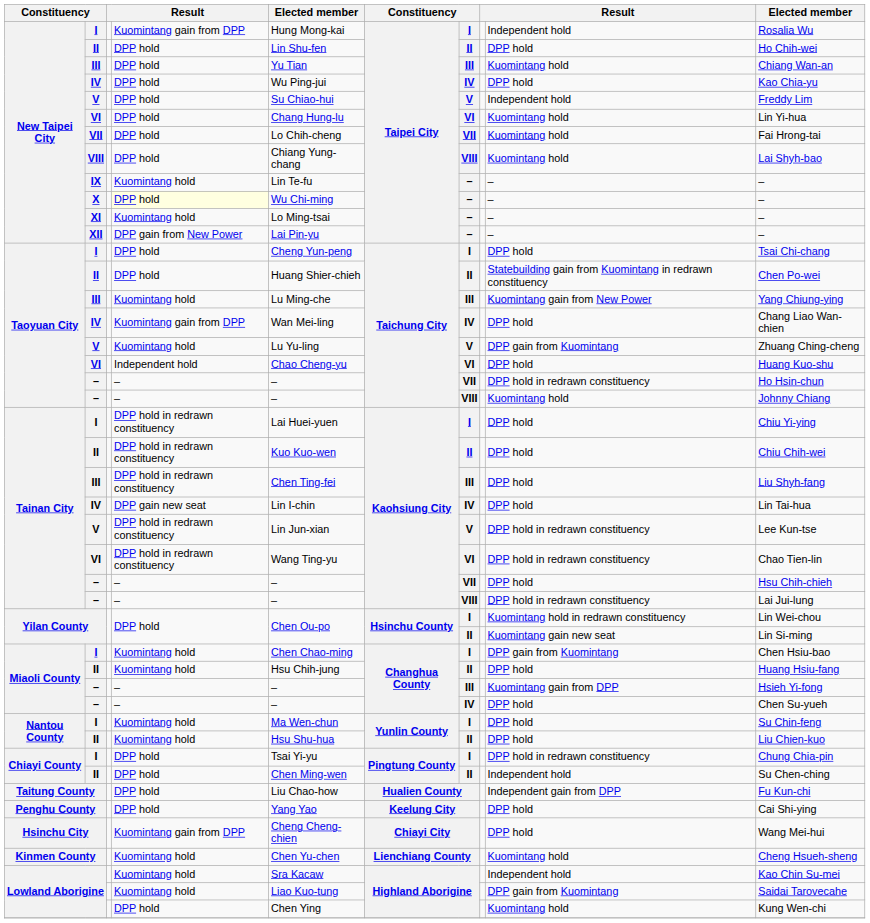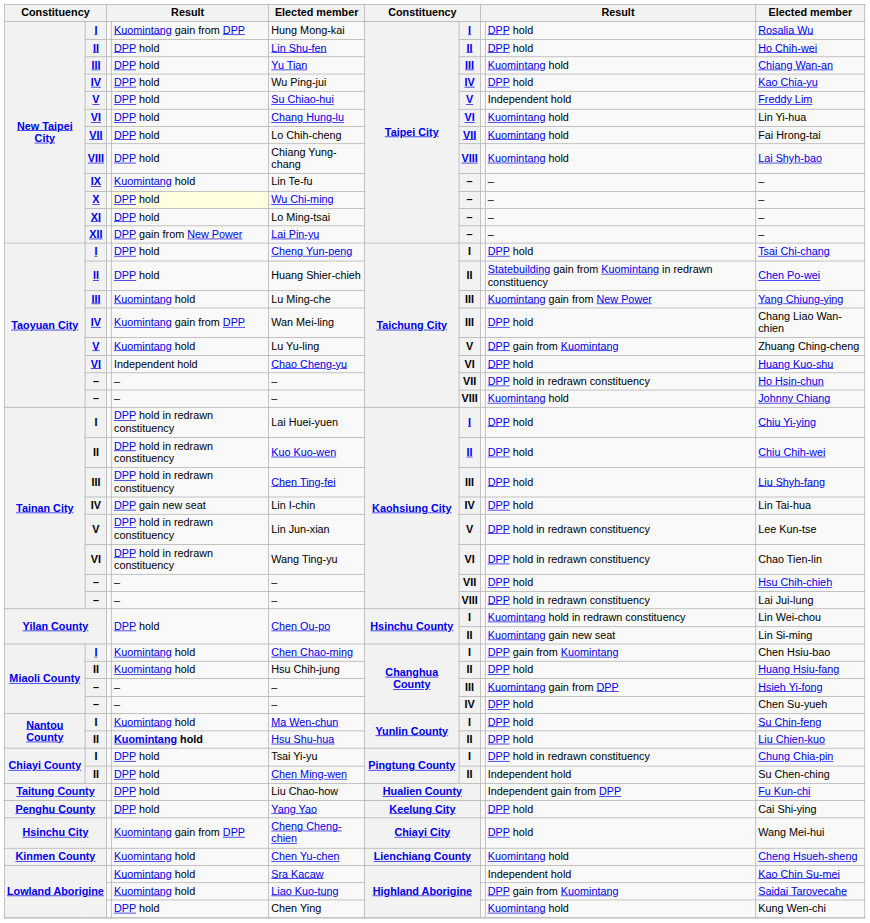(529, 30) Independent hold -> (510, 30) DPP hold
(155, 216) Kuomintang hold -> (137, 216) DPP hold
(469, 322) IV -> (470, 322) III
(155, 739) normal -> (158, 739) bold
